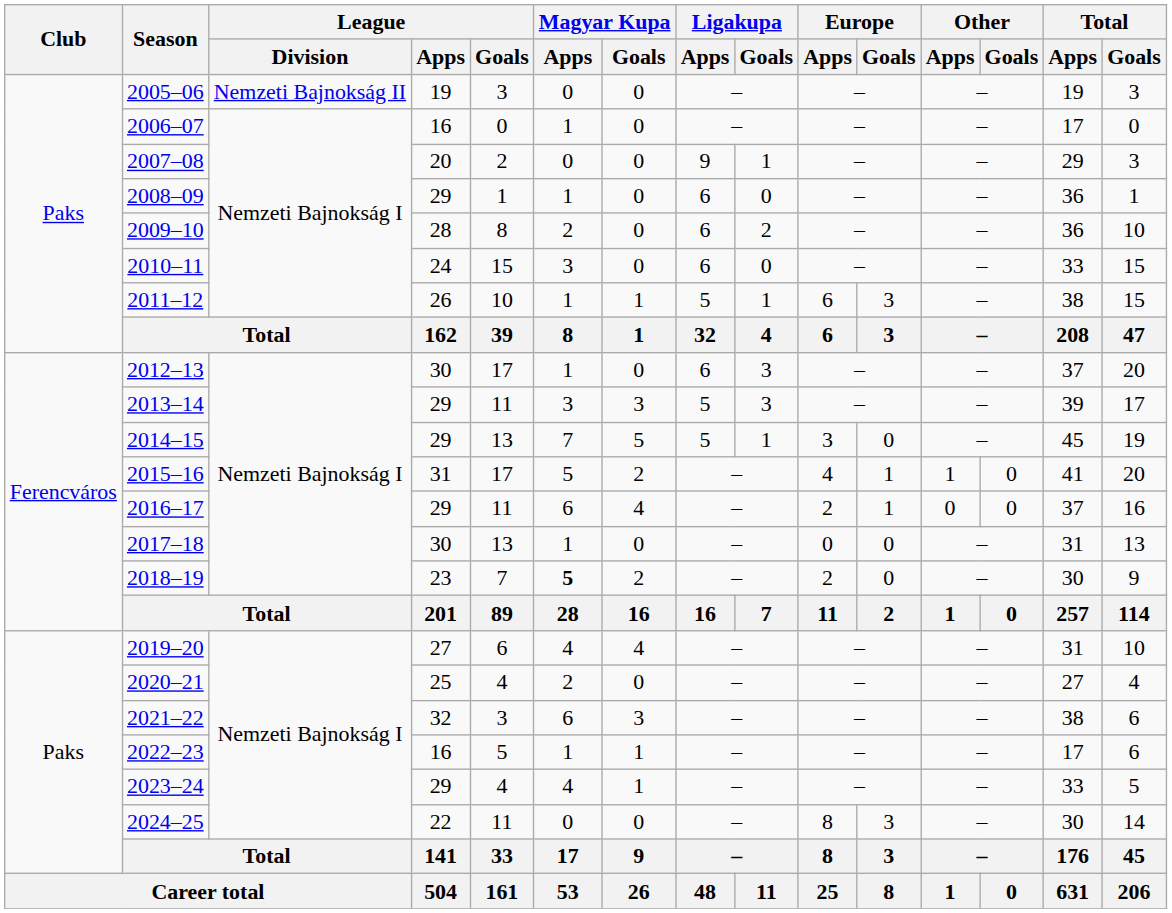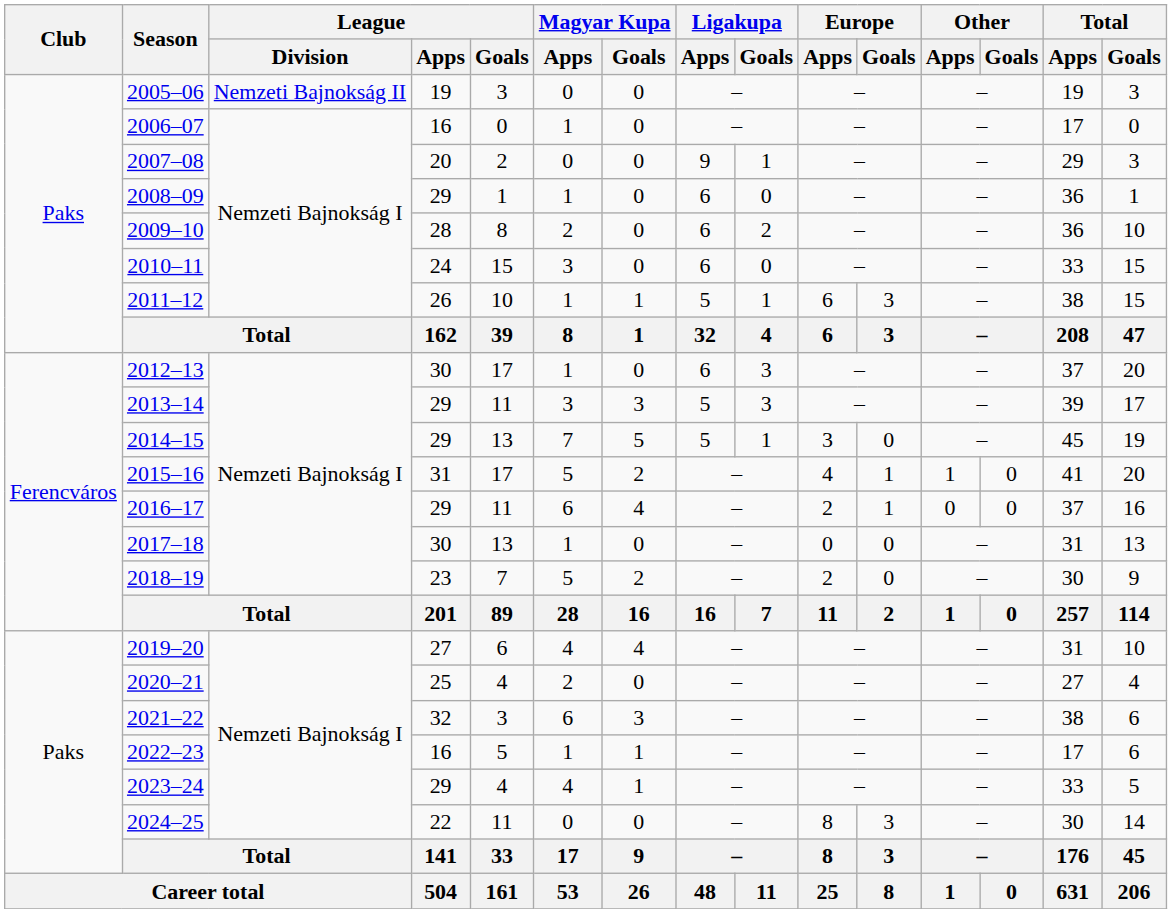(568, 578) bold -> (568, 578) normal
